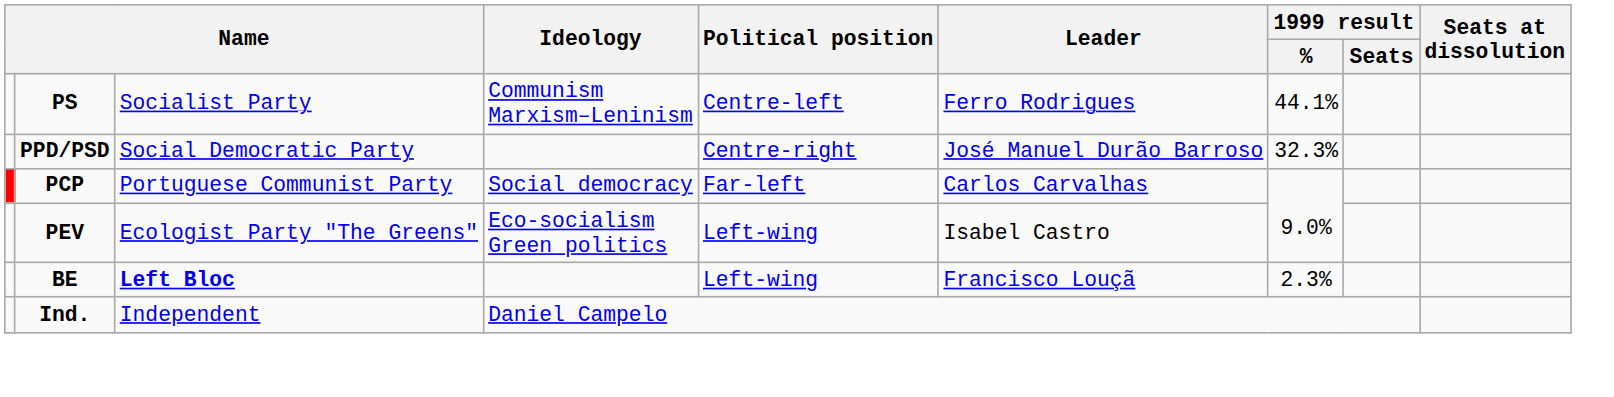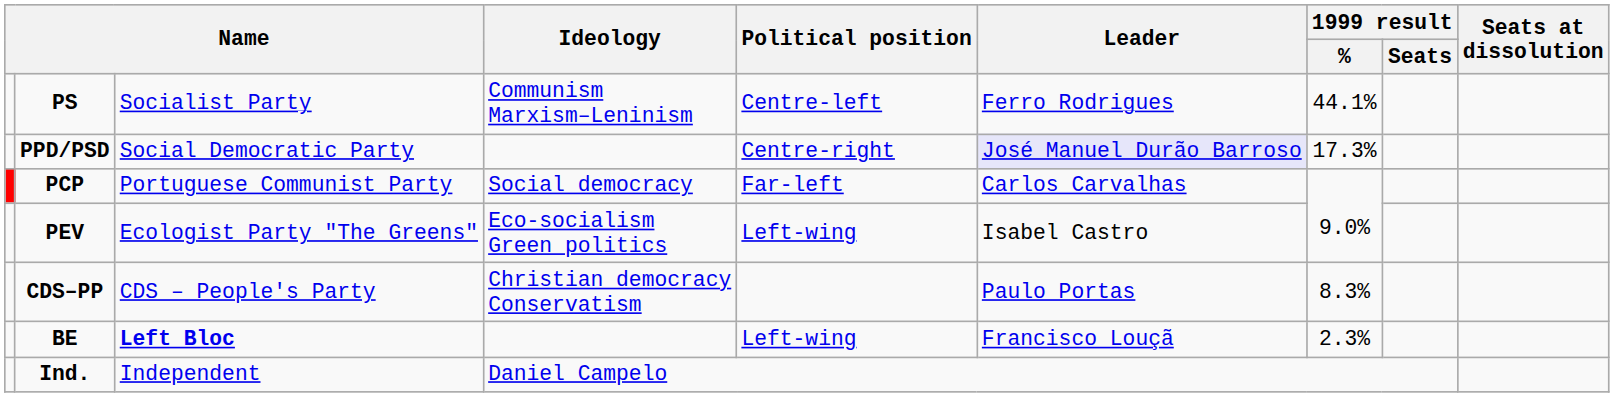(1103, 151) no background -> (1142, 151) lavender background
(1306, 151) 32.3% -> (1345, 151) 17.3%
+ row: (65, 292)
